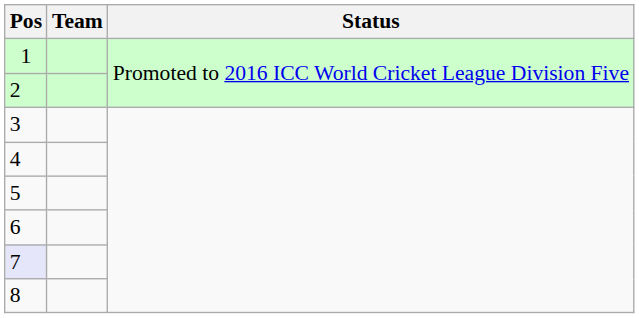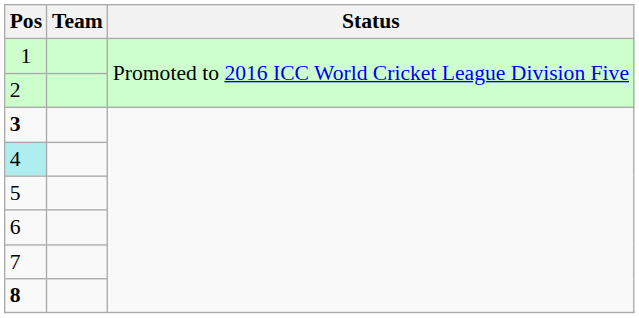(15, 124) normal -> (15, 124) bold
(15, 158) no background -> (15, 158) paleturquoise background
(15, 261) lavender background -> (15, 261) no background
(15, 295) normal -> (15, 295) bold
